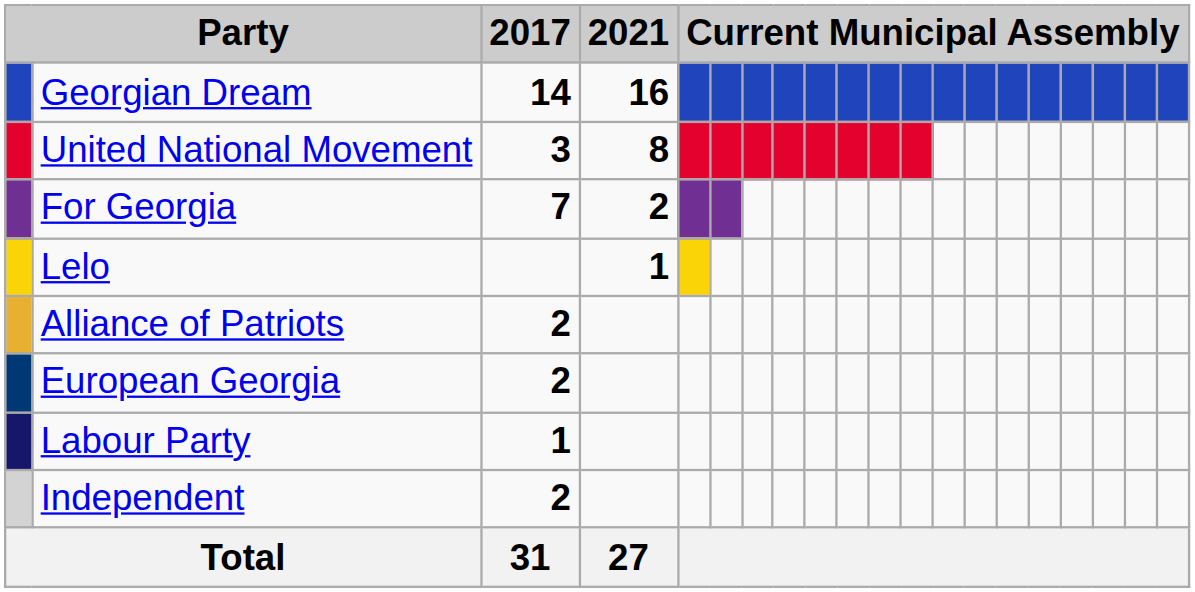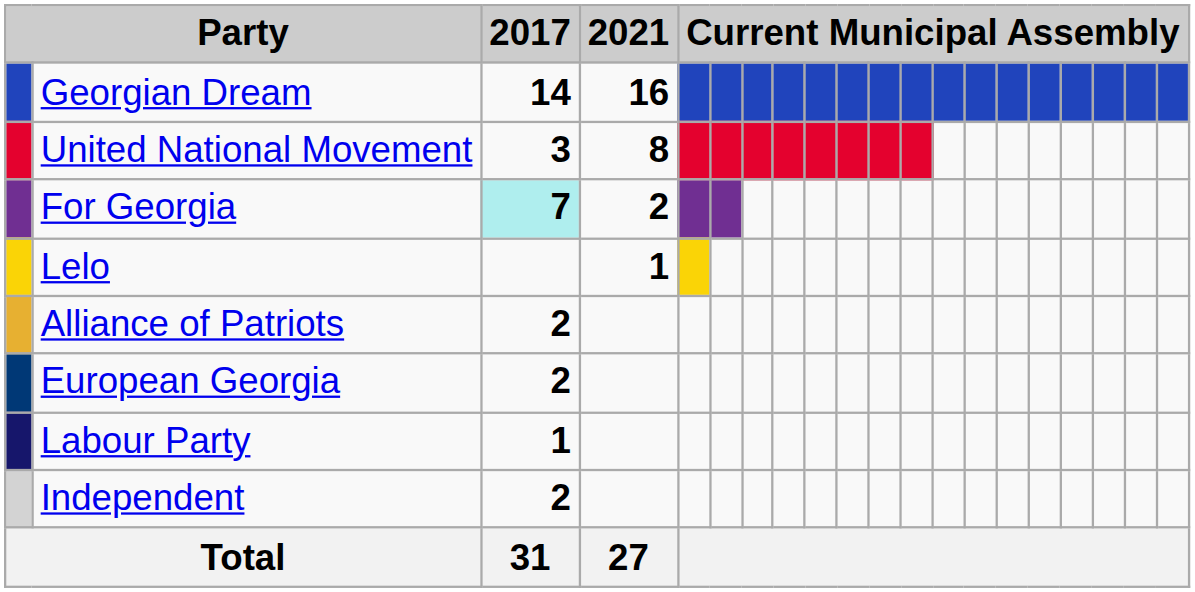(561, 207) no background -> (561, 207) paleturquoise background
